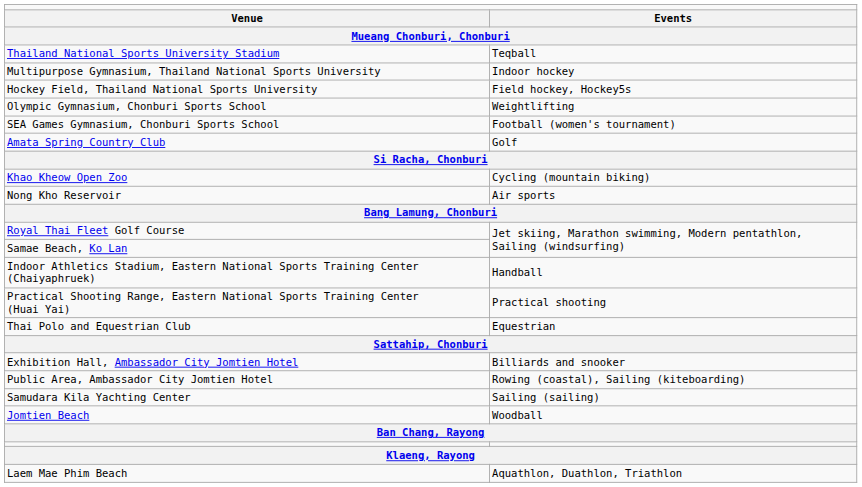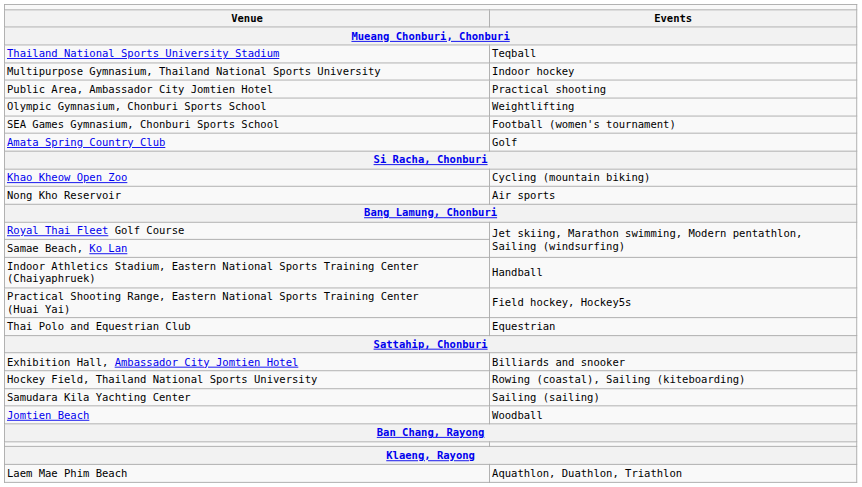(162, 89) Hockey Field, Thailand National Sports University -> (140, 89) Public Area, Ambassador City Jomtien Hotel
(562, 89) Field hockey, Hockey5s -> (549, 89) Practical shooting
(549, 302) Practical shooting -> (562, 302) Field hockey, Hockey5s
(140, 379) Public Area, Ambassador City Jomtien Hotel -> (162, 379) Hockey Field, Thailand National Sports University
